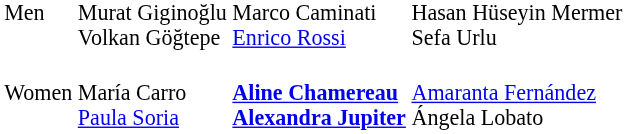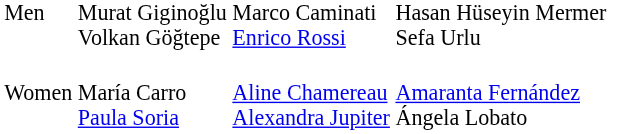(319, 105) bold -> (311, 105) normal
